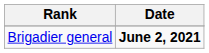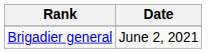(160, 37) bold -> (159, 37) normal
